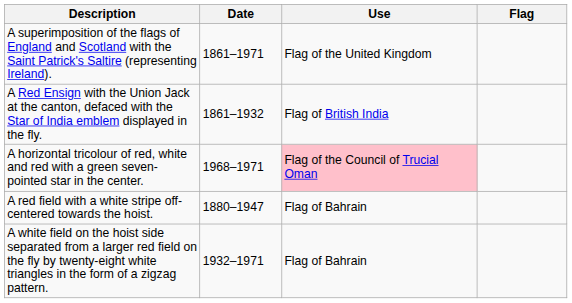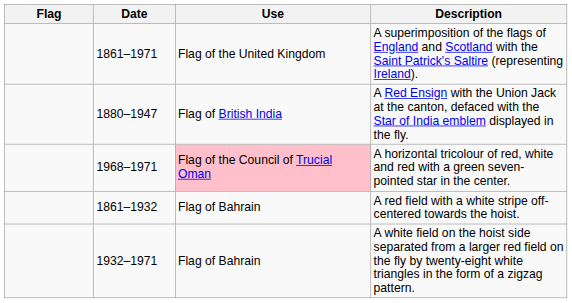columns swapped: (522, 14) <-> (102, 14)
(233, 114) 1861–1932 -> (127, 114) 1880–1947
(233, 207) 1880–1947 -> (127, 207) 1861–1932
